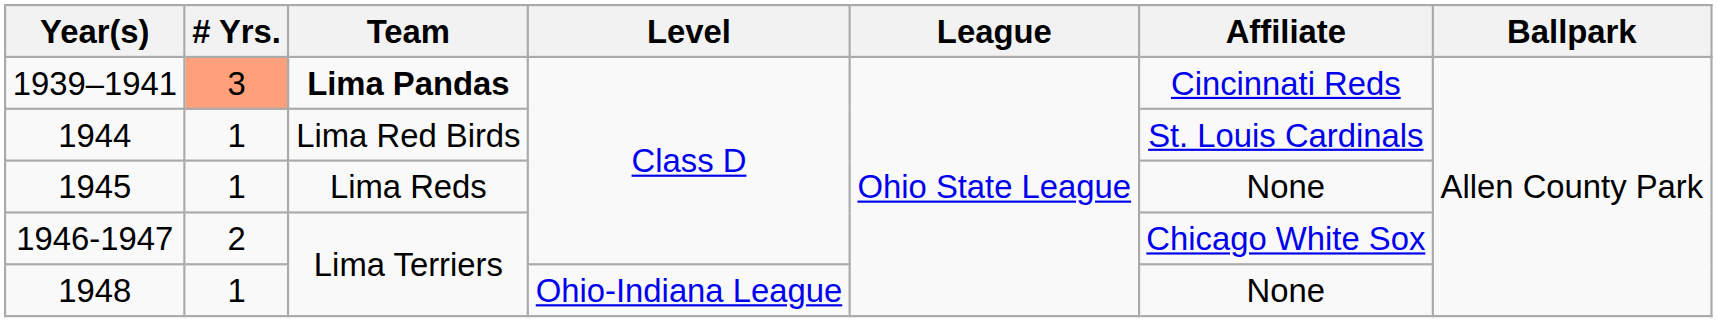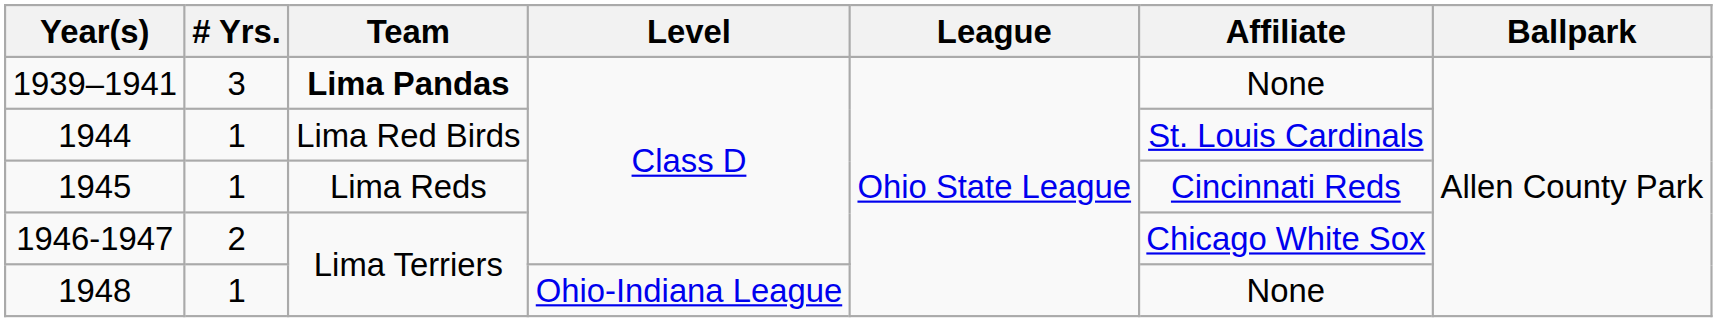(237, 83) lightsalmon background -> (237, 83) no background
(1286, 83) Cincinnati Reds -> (1286, 83) None
(1286, 187) None -> (1286, 187) Cincinnati Reds
